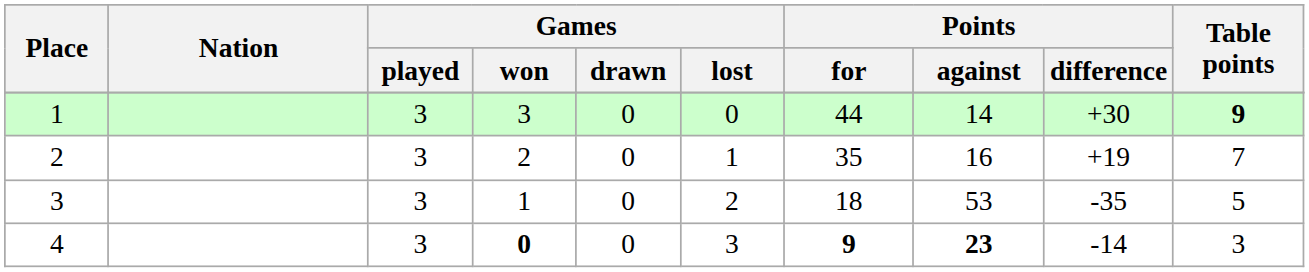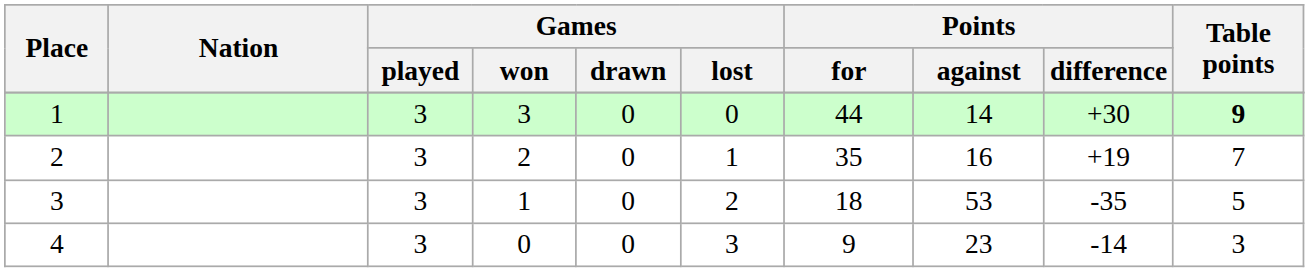(524, 244) bold -> (524, 244) normal
(849, 244) bold -> (849, 244) normal
(979, 244) bold -> (979, 244) normal
